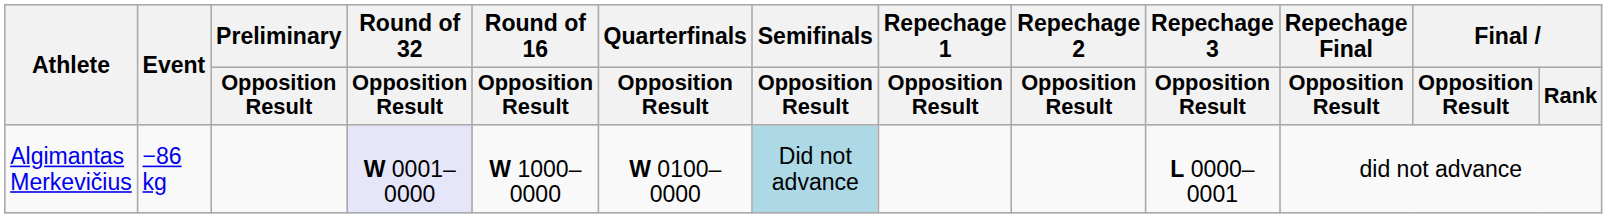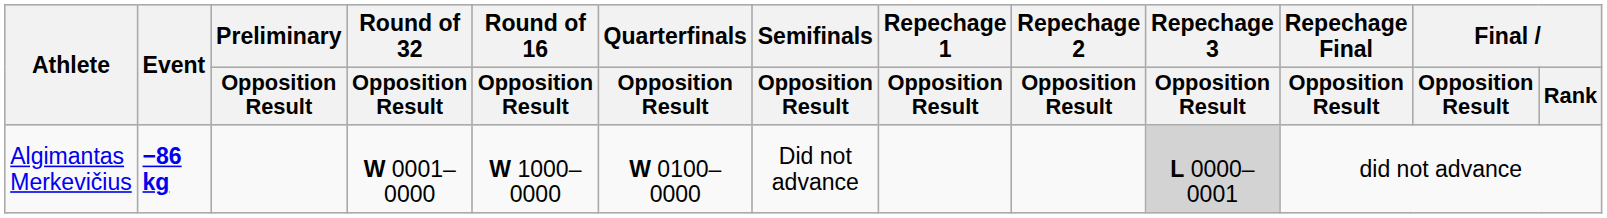(162, 169) normal -> (162, 169) bold
(410, 182) lavender background -> (410, 182) no background
(815, 169) lightblue background -> (815, 169) no background
(1212, 182) no background -> (1212, 182) lightgrey background
